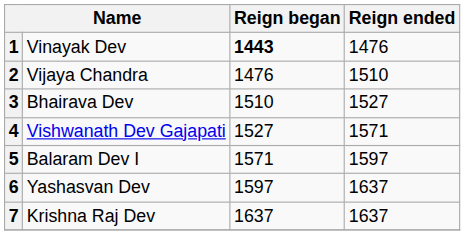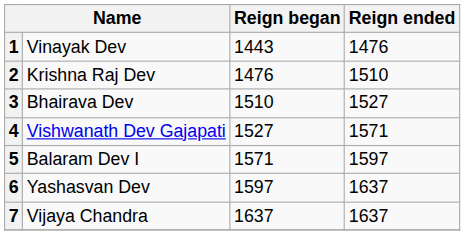(254, 46) bold -> (254, 46) normal
(87, 74) Vijaya Chandra -> (91, 74) Krishna Raj Dev
(91, 215) Krishna Raj Dev -> (87, 215) Vijaya Chandra
